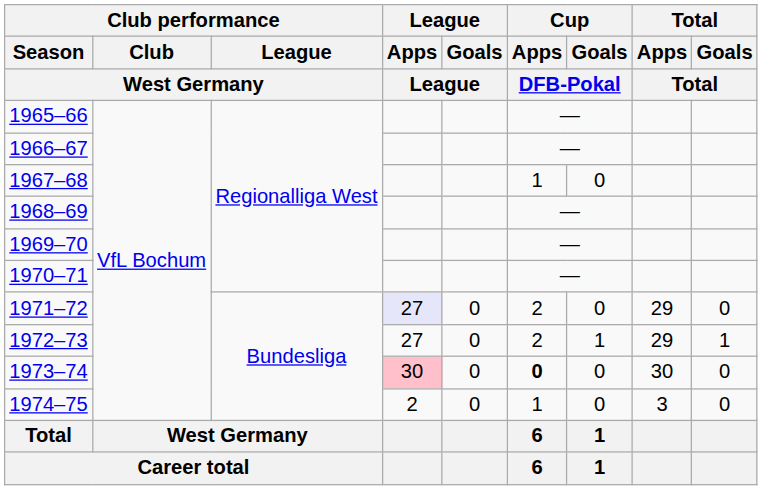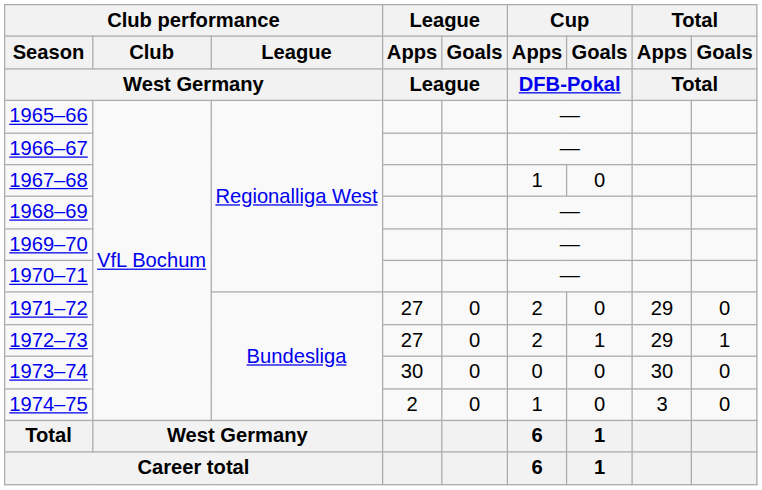(412, 308) lavender background -> (412, 308) no background
(412, 372) pink background -> (412, 372) no background
(537, 372) bold -> (537, 372) normal
